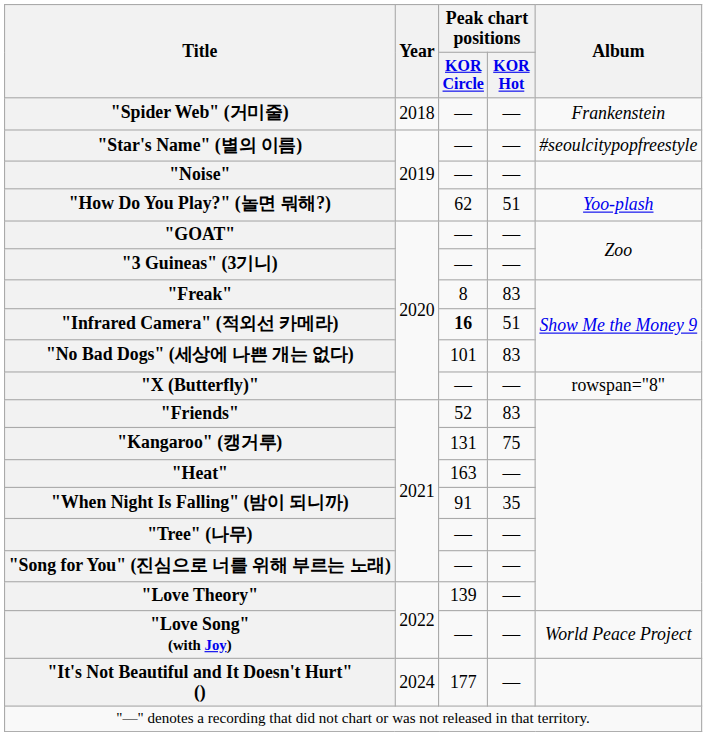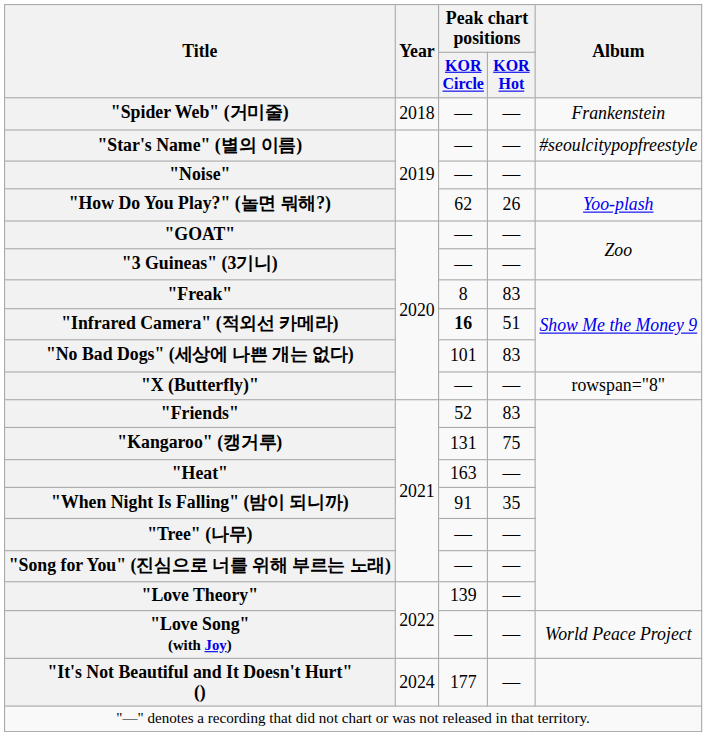(511, 204) 51 -> (511, 204) 26
